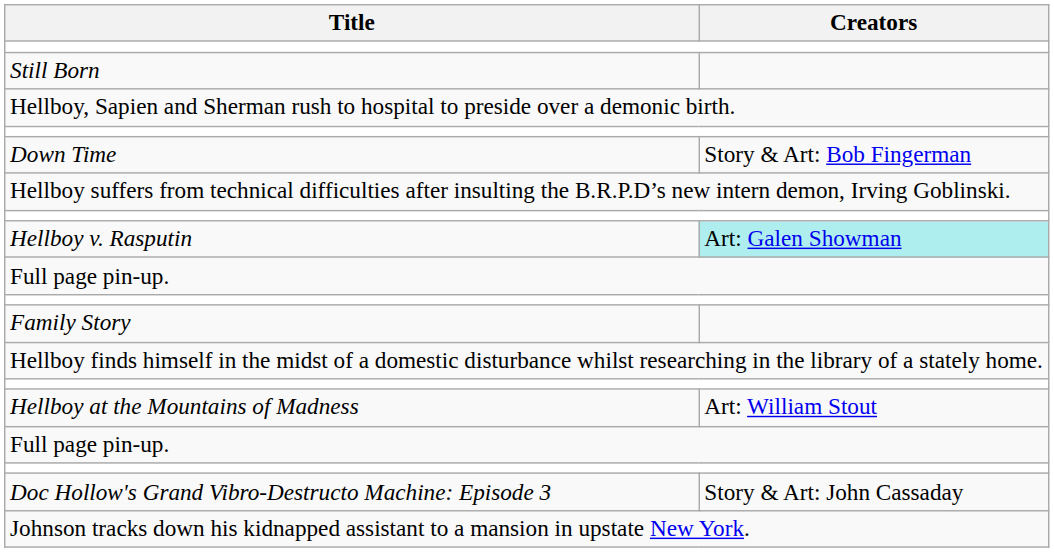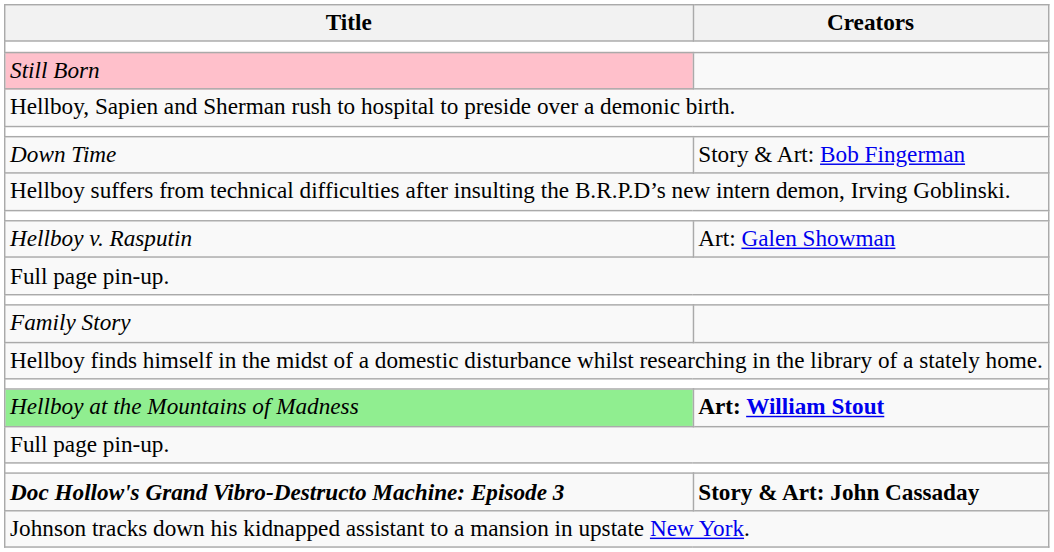(55, 70) no background -> (55, 70) pink background
(803, 238) paleturquoise background -> (797, 238) no background
(184, 407) no background -> (184, 407) lightgreen background
(791, 407) normal -> (791, 407) bold
(281, 491) normal -> (287, 491) bold
(834, 491) normal -> (839, 491) bold
